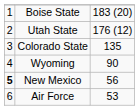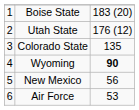(112, 63) normal -> (112, 63) bold
(10, 80) bold -> (10, 80) normal
